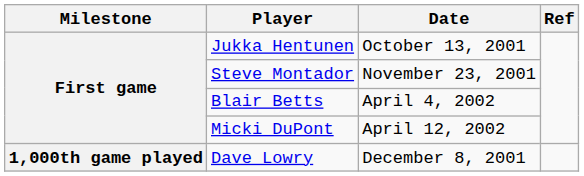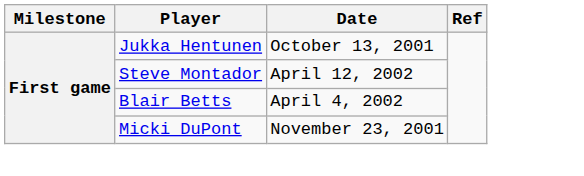(449, 74) November 23, 2001 -> (342, 74) April 12, 2002
(434, 130) April 12, 2002 -> (357, 130) November 23, 2001
- row: (262, 157)
